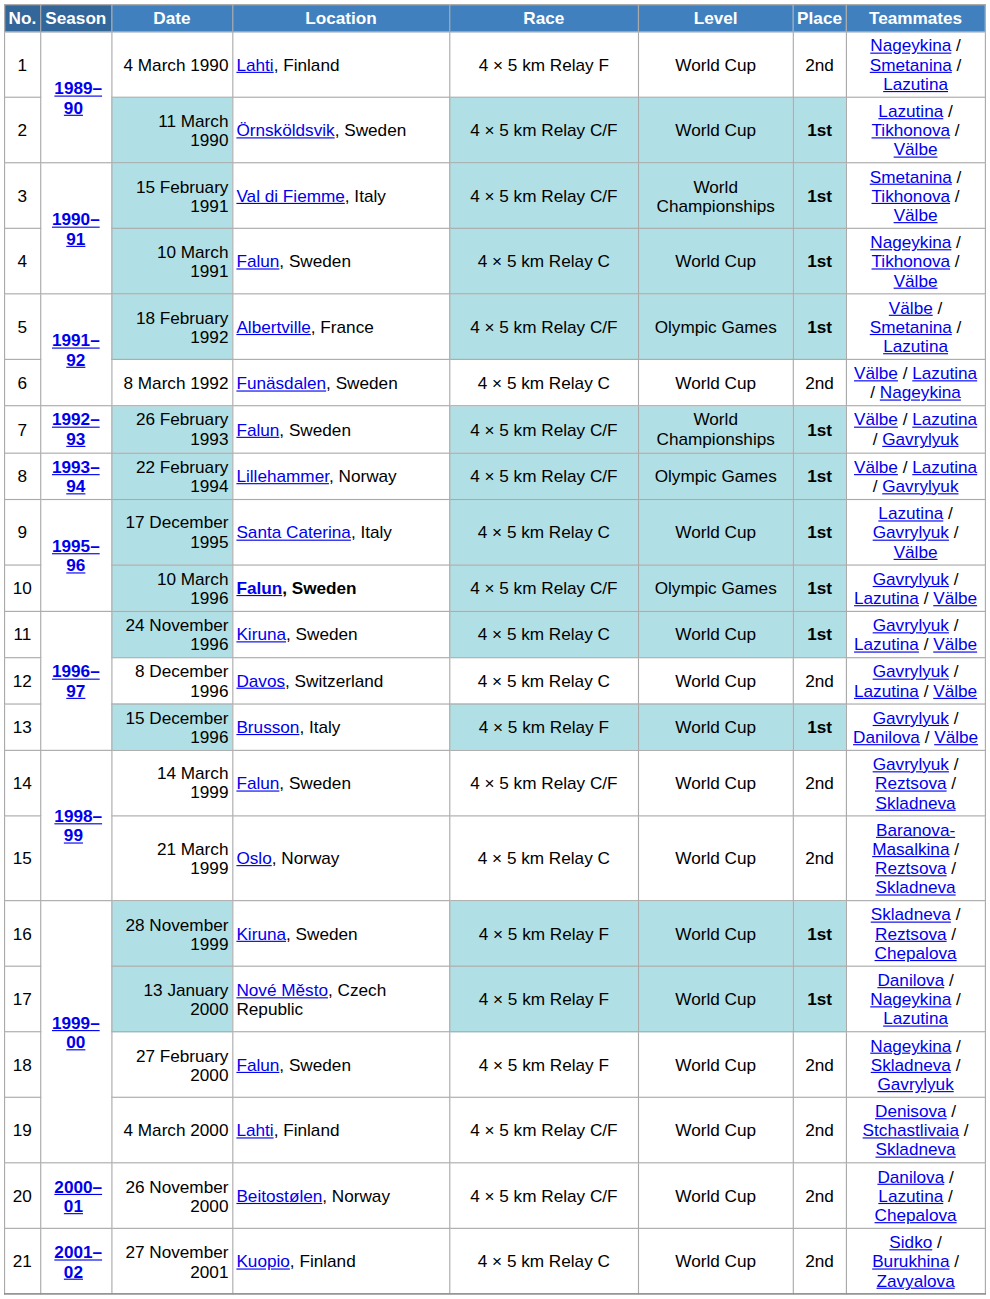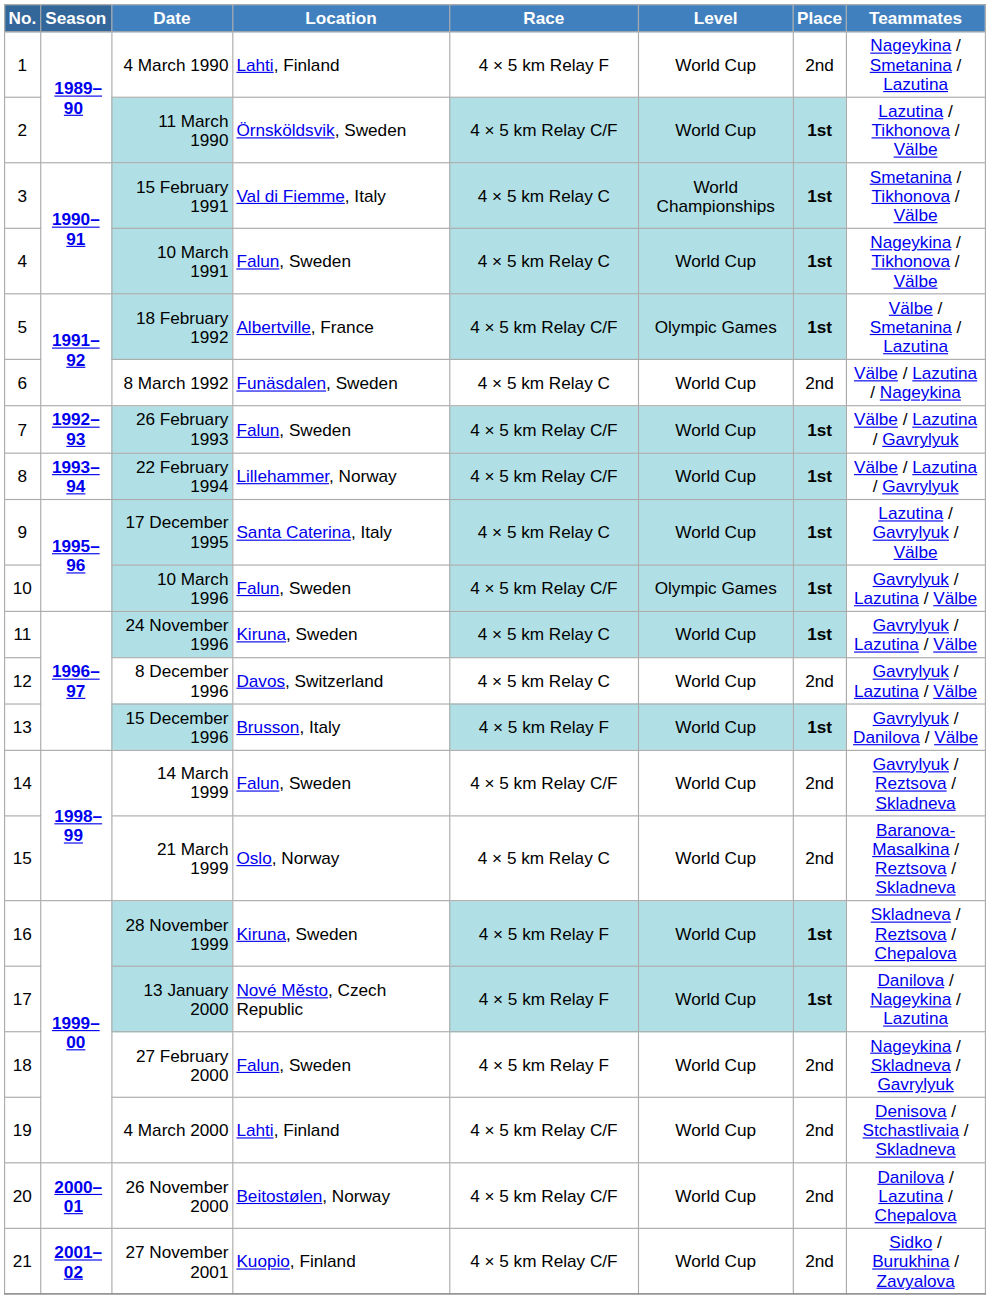(544, 196) 4 × 5 km Relay C/F -> (544, 196) 4 × 5 km Relay C
(716, 430) World Championships -> (716, 430) World Cup
(716, 476) Olympic Games -> (716, 476) World Cup
(297, 588) bold -> (294, 588) normal
(544, 1262) 4 × 5 km Relay C -> (544, 1262) 4 × 5 km Relay C/F
